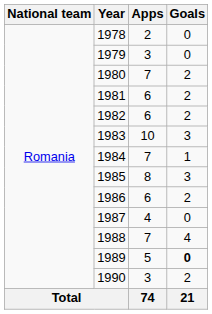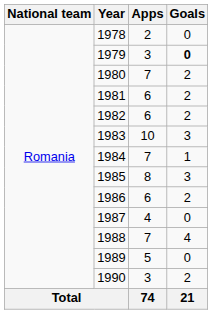(187, 55) normal -> (187, 55) bold
(187, 258) bold -> (187, 258) normal
